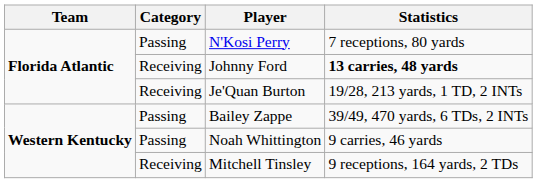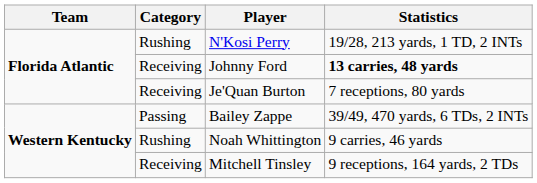(163, 41) Passing -> (165, 41) Rushing
(397, 41) 7 receptions, 80 yards -> (425, 41) 19/28, 213 yards, 1 TD, 2 INTs
(425, 91) 19/28, 213 yards, 1 TD, 2 INTs -> (397, 91) 7 receptions, 80 yards
(163, 140) Passing -> (165, 140) Rushing
